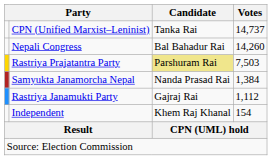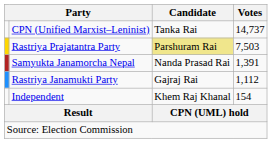- row: (47, 46)
(247, 79) 1,384 -> (247, 63) 1,391
